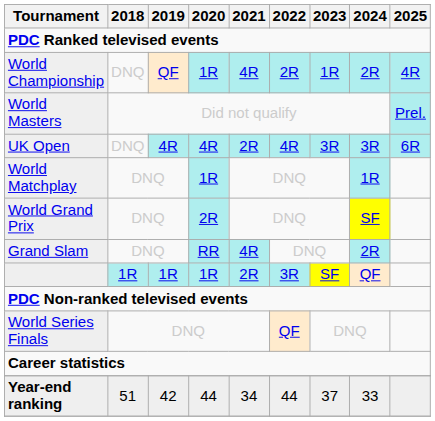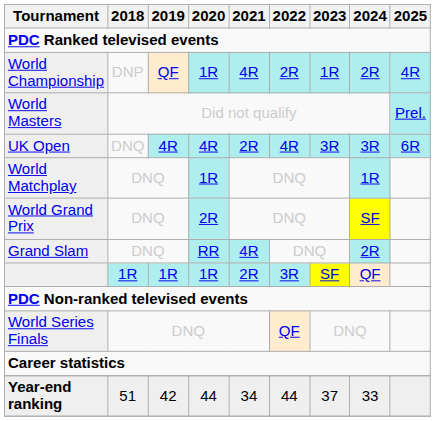(128, 72) DNQ -> (128, 72) DNP
